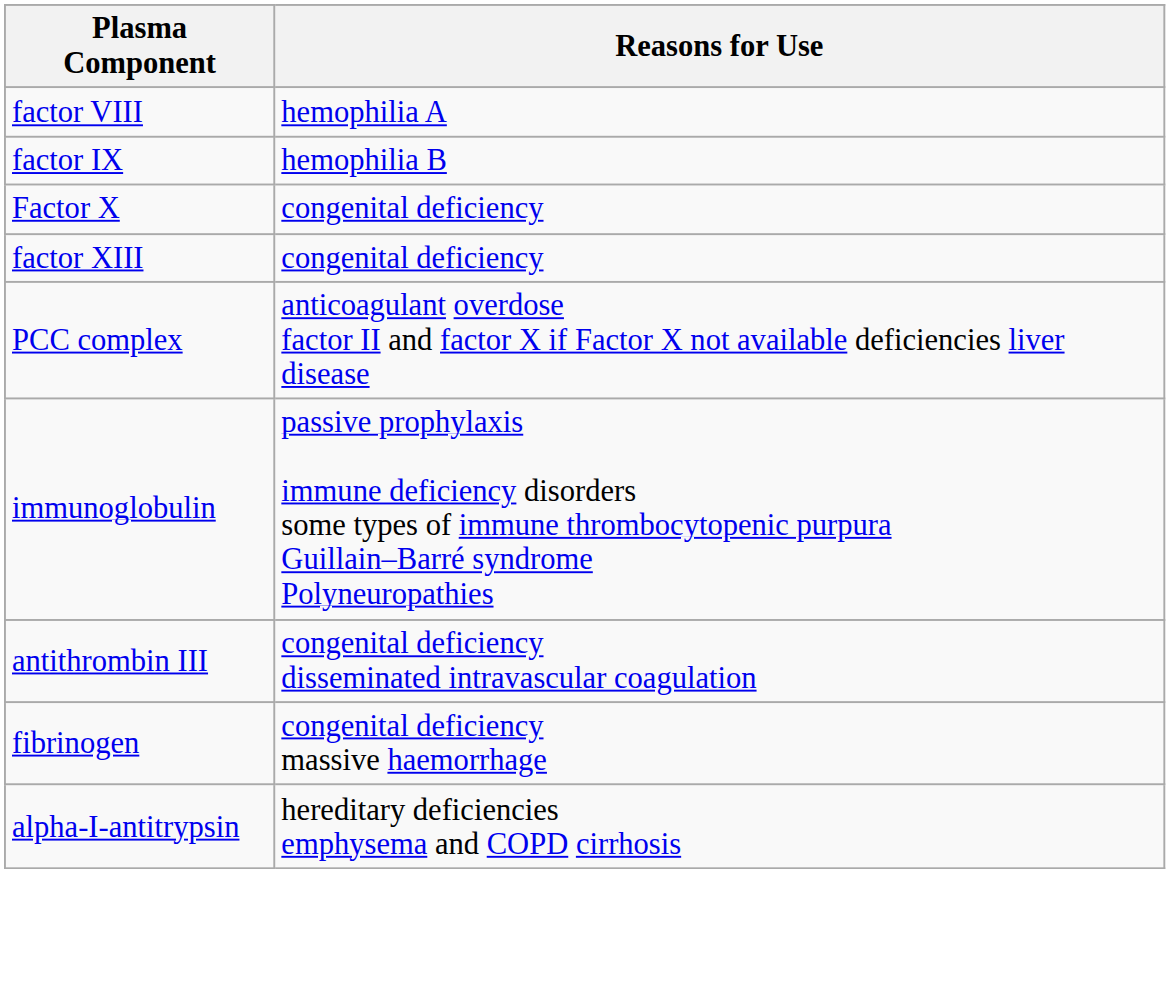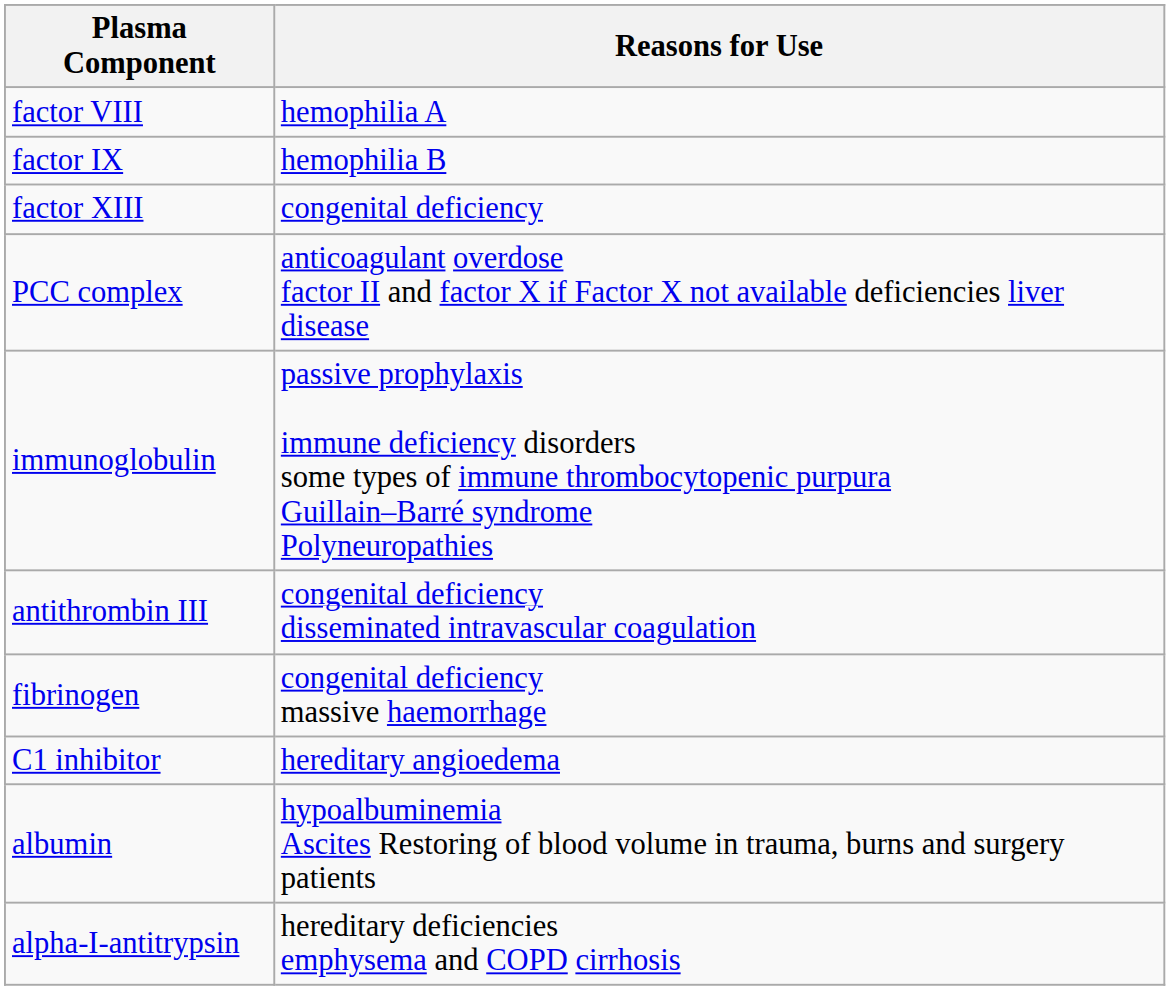- row: (66, 208)
+ row: (86, 760)
+ row: (62, 843)
